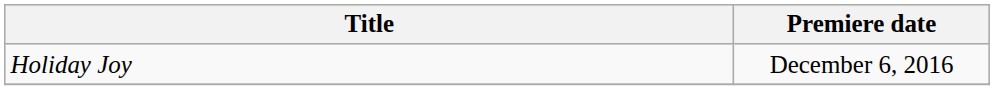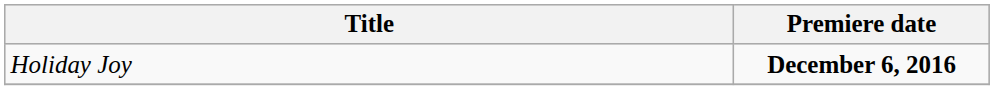(862, 63) normal -> (862, 63) bold
